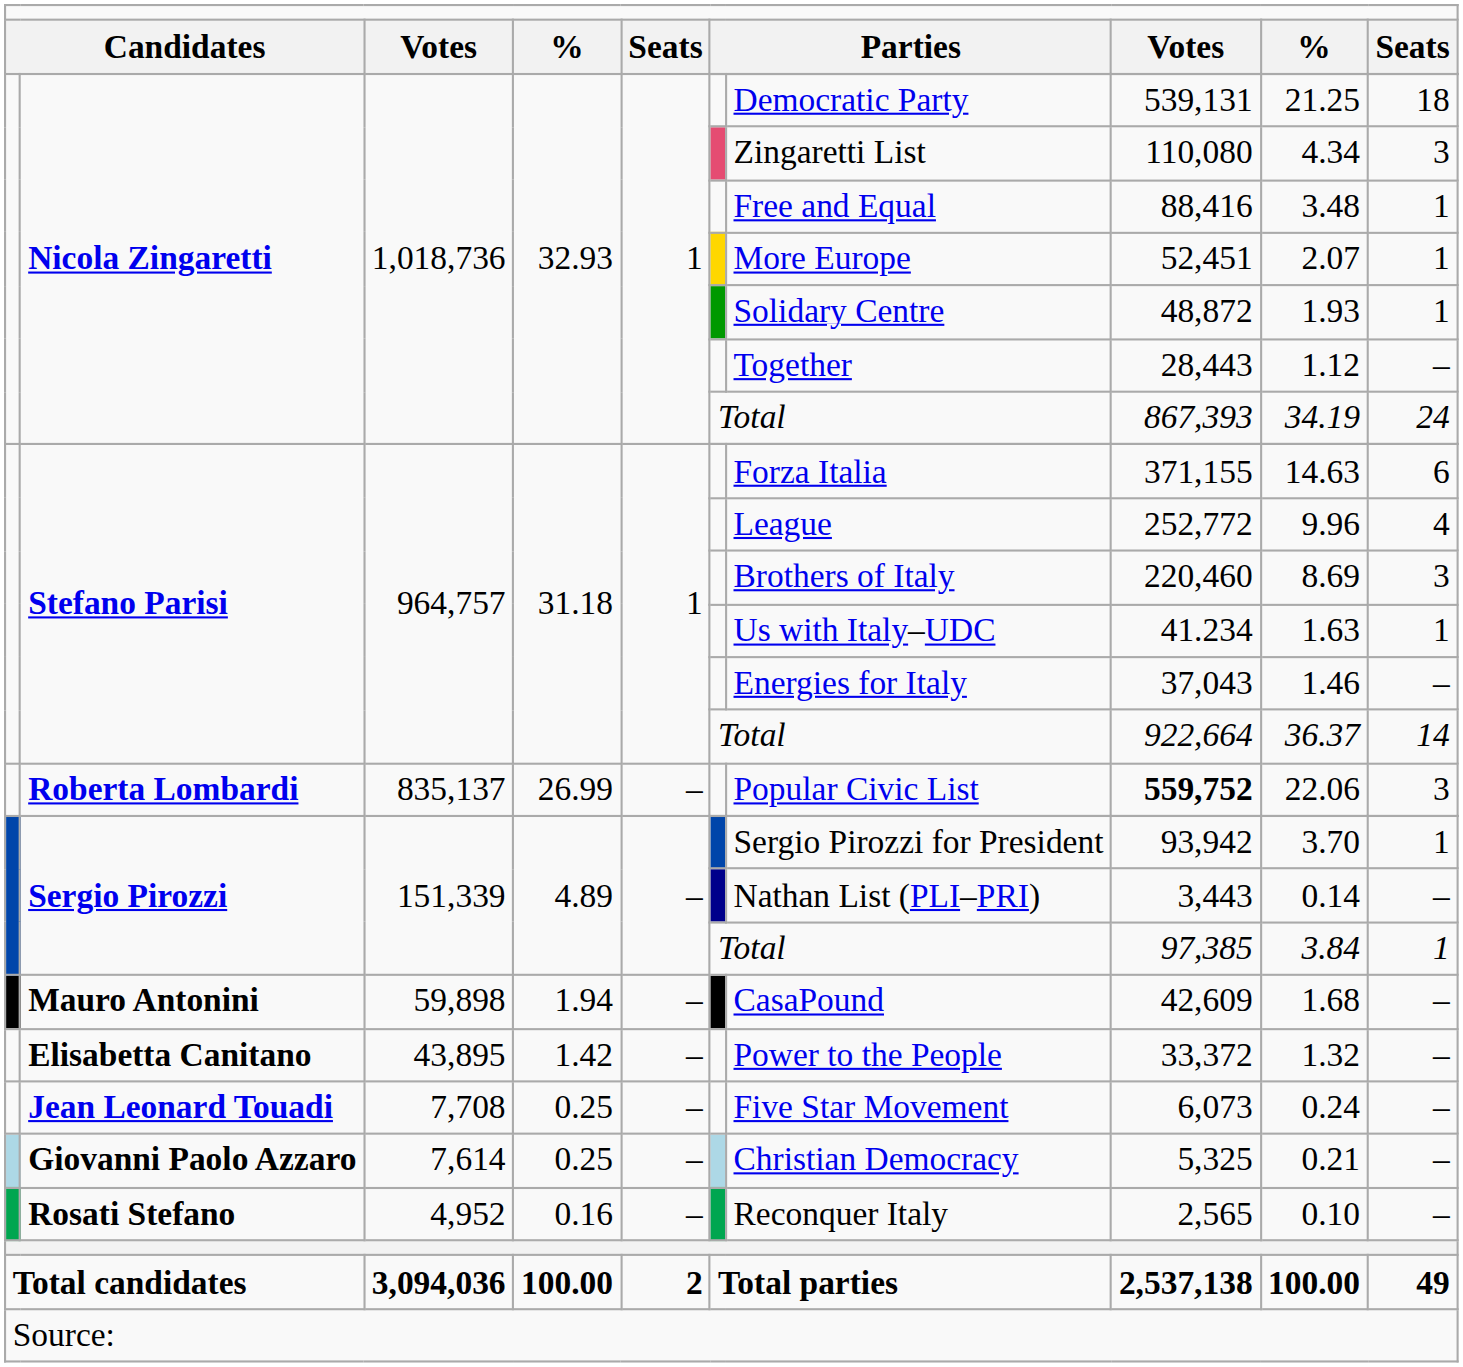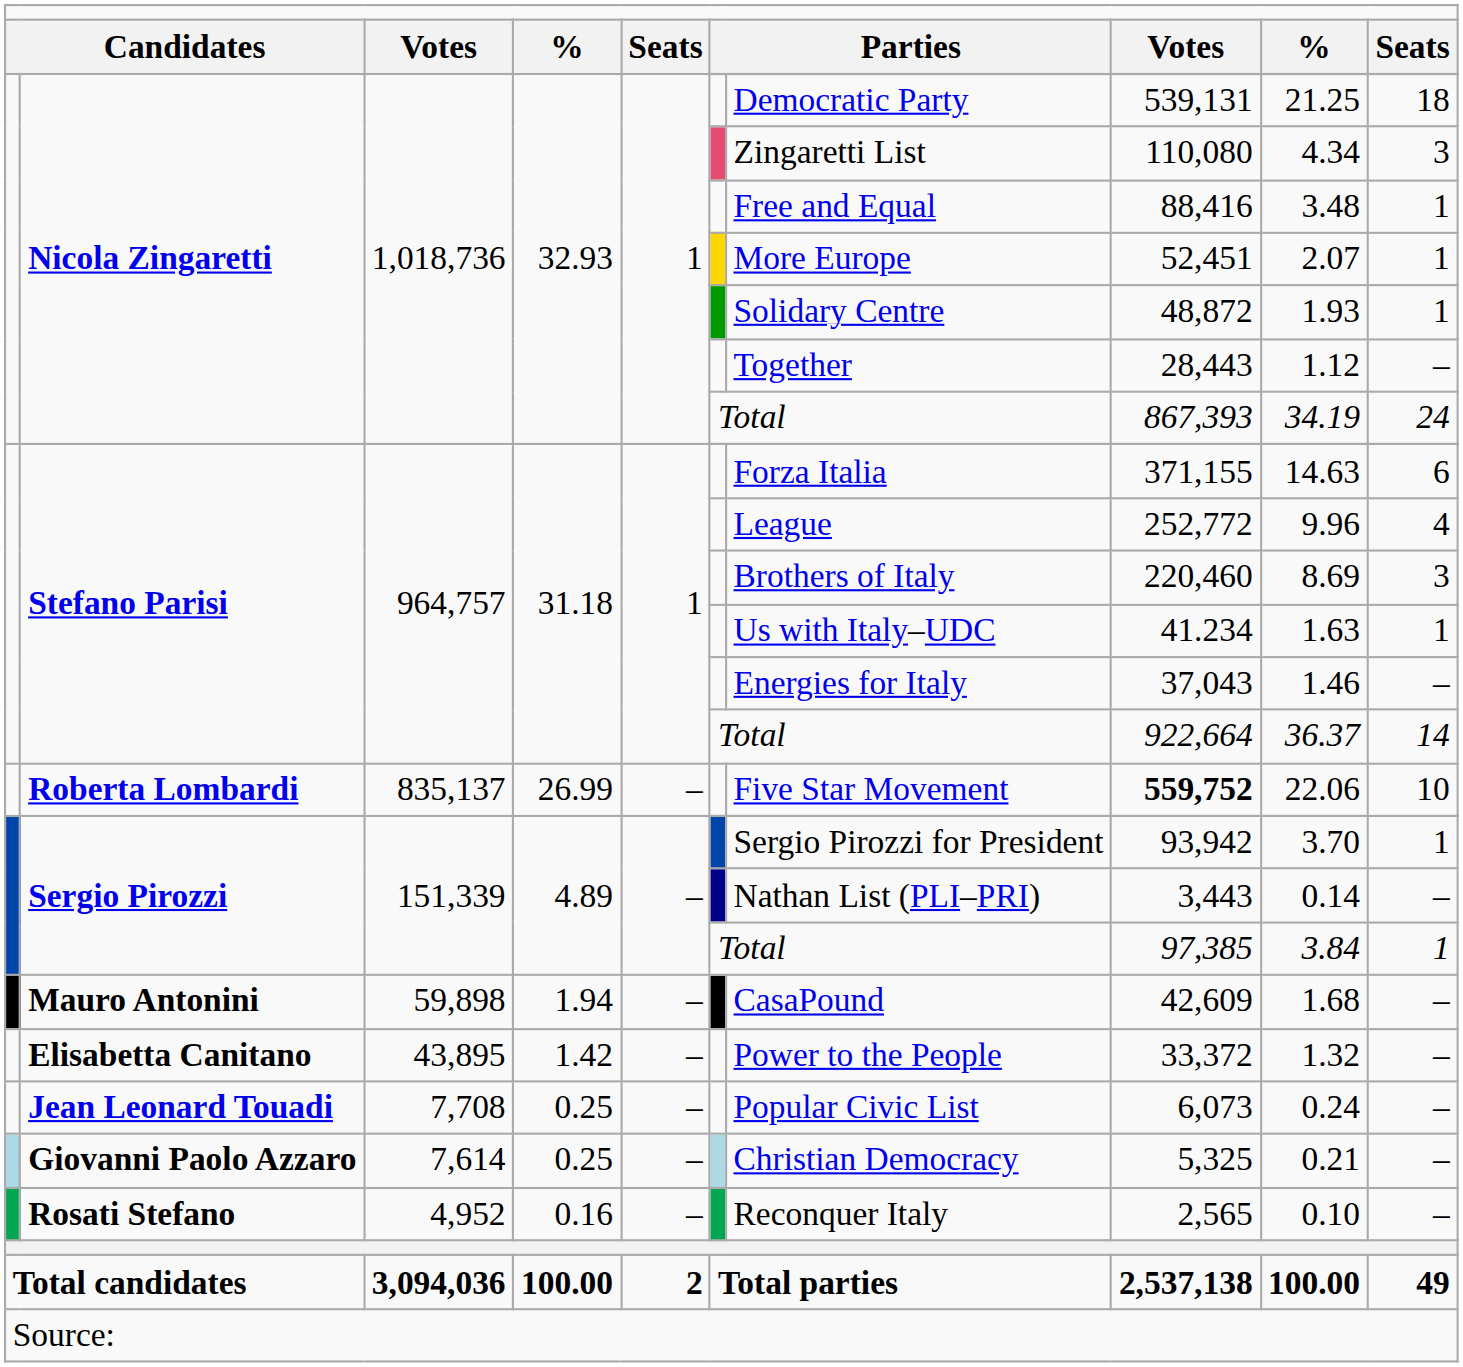(856, 788) Popular Civic List -> (871, 788) Five Star Movement
(1441, 788) 3 -> (1433, 788) 10
(871, 1107) Five Star Movement -> (856, 1107) Popular Civic List
